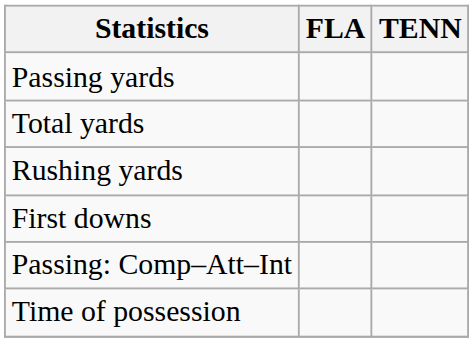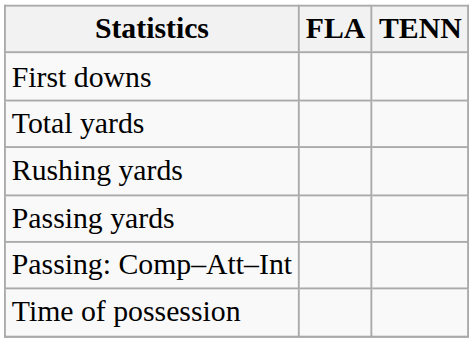rows swapped: (82, 217) <-> (93, 76)
